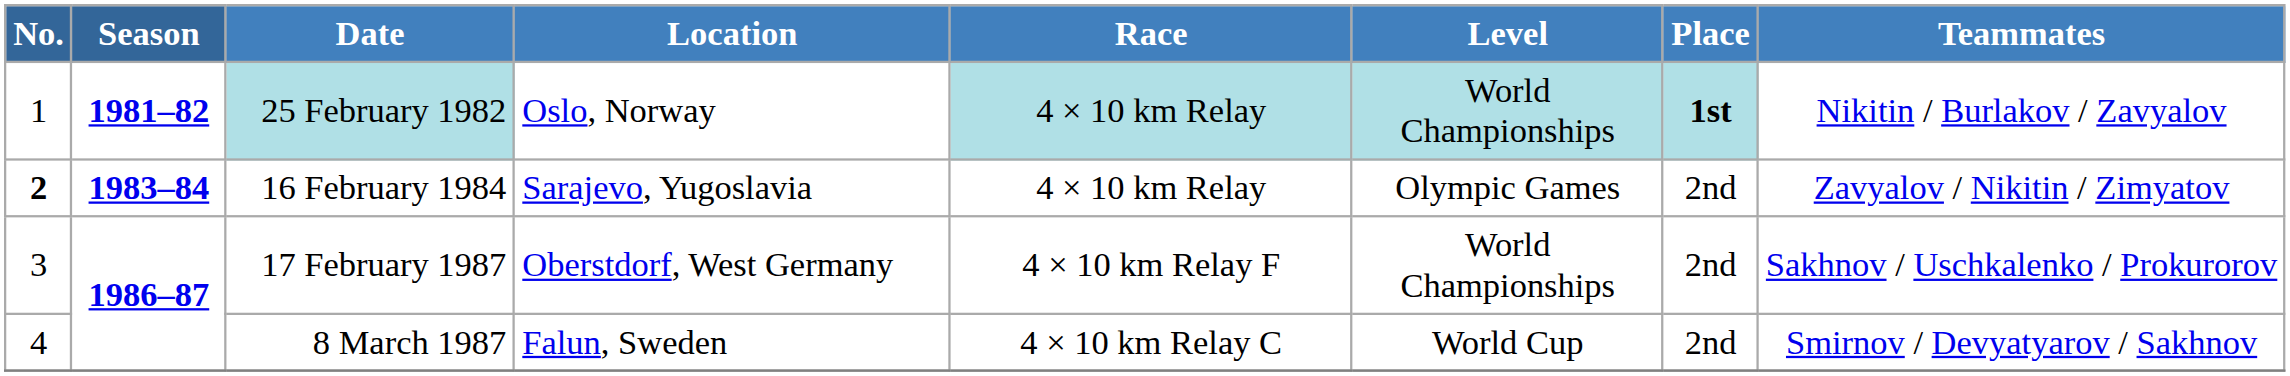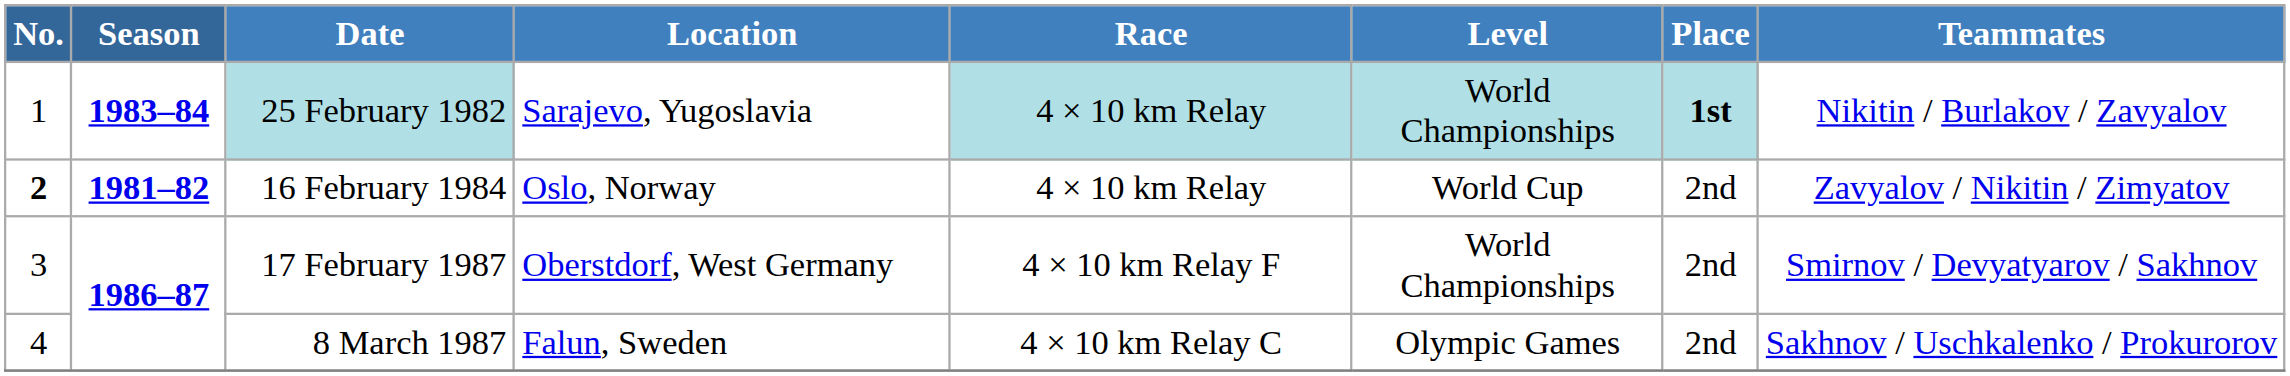(149, 110) 1981–82 -> (149, 110) 1983–84
(619, 110) Oslo, Norway -> (667, 110) Sarajevo, Yugoslavia
(149, 187) 1983–84 -> (149, 187) 1981–82
(667, 187) Sarajevo, Yugoslavia -> (619, 187) Oslo, Norway
(1508, 187) Olympic Games -> (1508, 187) World Cup
(2022, 265) Sakhnov / Uschkalenko / Prokurorov -> (2022, 265) Smirnov / Devyatyarov / Sakhnov
(1508, 342) World Cup -> (1508, 342) Olympic Games
(2022, 342) Smirnov / Devyatyarov / Sakhnov -> (2022, 342) Sakhnov / Uschkalenko / Prokurorov
